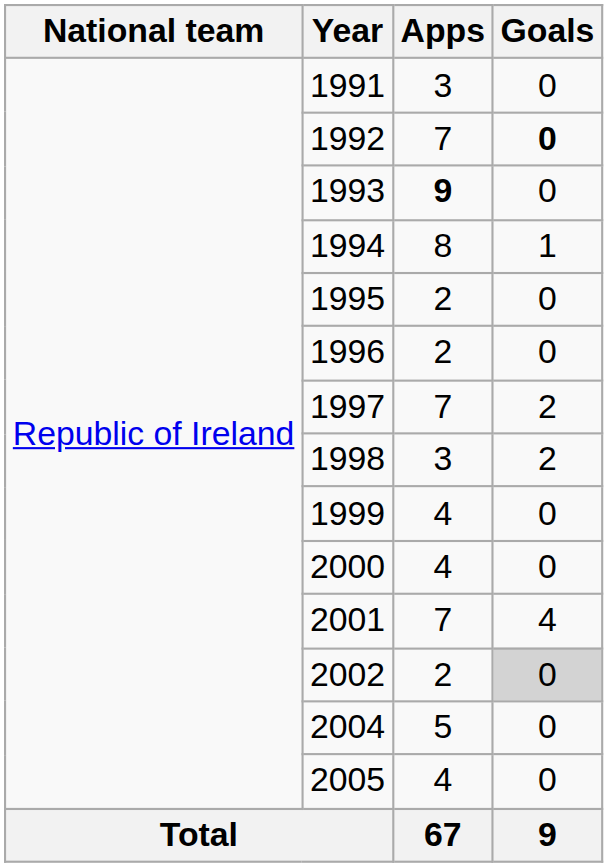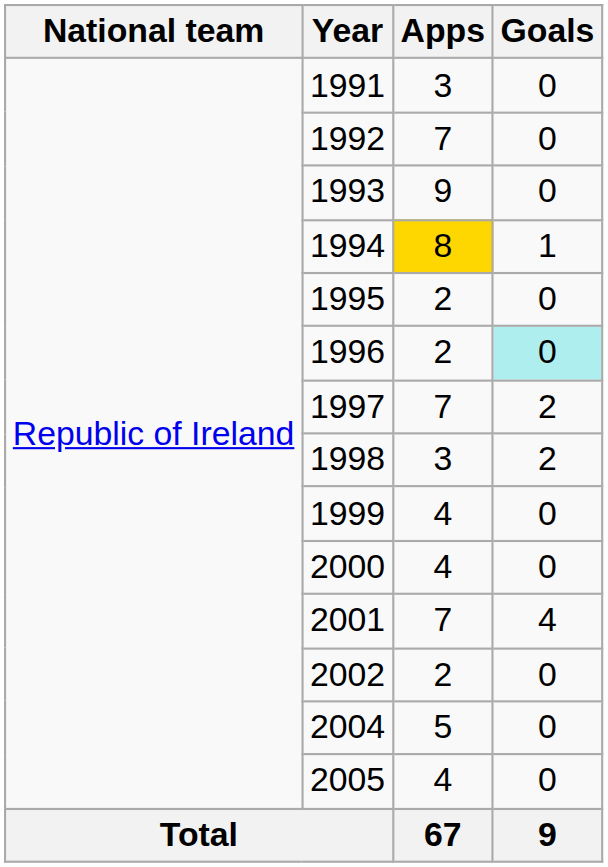(547, 138) bold -> (547, 138) normal
(443, 191) bold -> (443, 191) normal
(443, 245) no background -> (443, 245) gold background
(547, 352) no background -> (547, 352) paleturquoise background
(547, 673) lightgrey background -> (547, 673) no background
